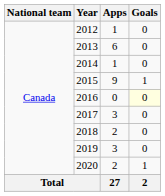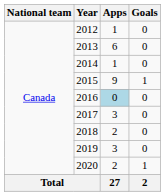(115, 98) no background -> (115, 98) lightblue background
(145, 98) lightyellow background -> (145, 98) no background
